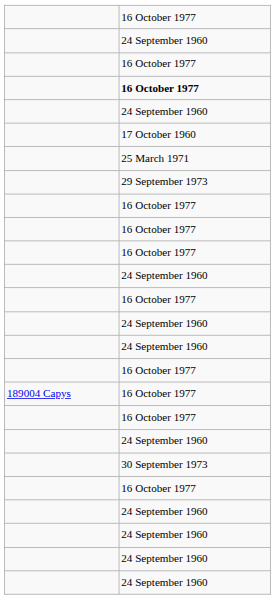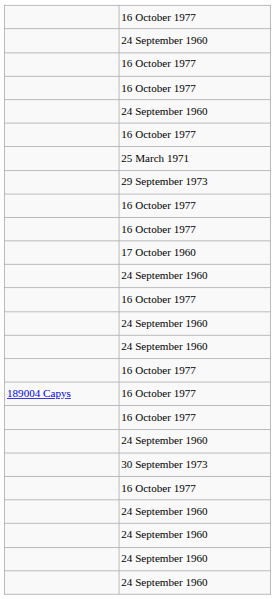(160, 87) bold -> (159, 87) normal
(159, 134) 17 October 1960 -> (159, 134) 16 October 1977
(159, 252) 16 October 1977 -> (159, 252) 17 October 1960
